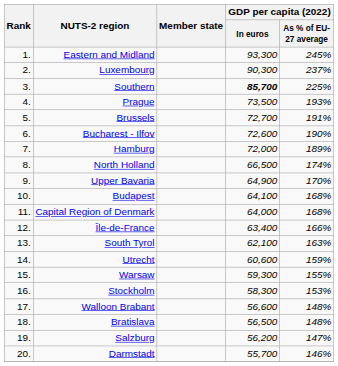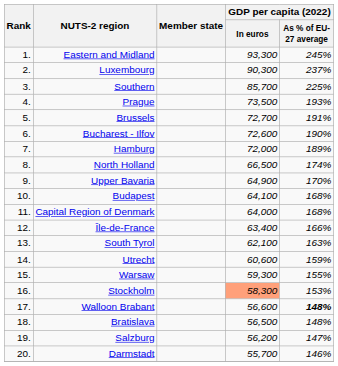(262, 86) bold -> (262, 86) normal
(262, 290) no background -> (262, 290) lightsalmon background
(319, 306) normal -> (319, 306) bold
